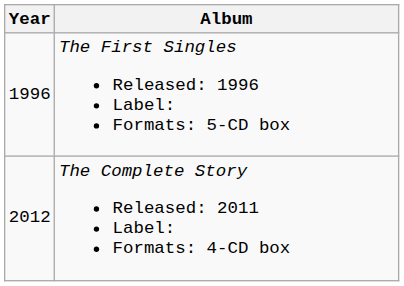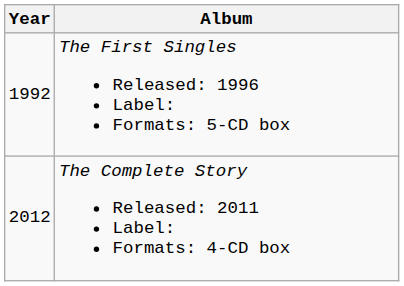(30, 95) 1996 -> (30, 95) 1992
